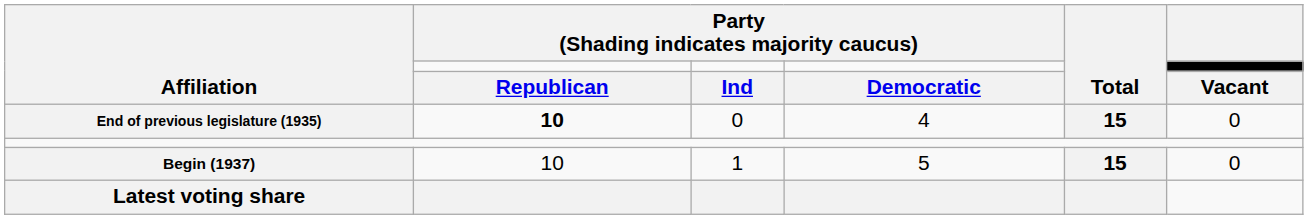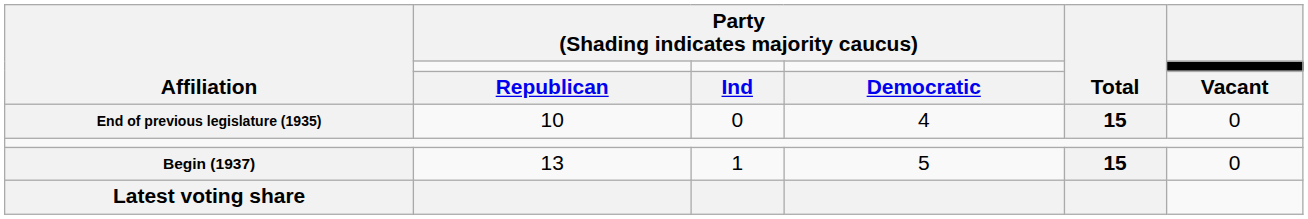(552, 120) bold -> (552, 120) normal
(552, 163) 10 -> (552, 163) 13
